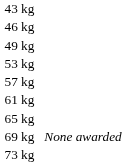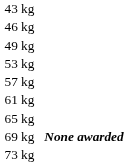(83, 136) normal -> (84, 136) bold
